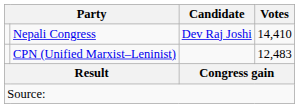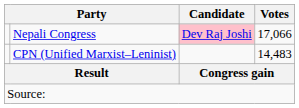(217, 34) no background -> (217, 34) pink background
(275, 34) 14,410 -> (275, 34) 17,066
(275, 53) 12,483 -> (275, 53) 14,483
